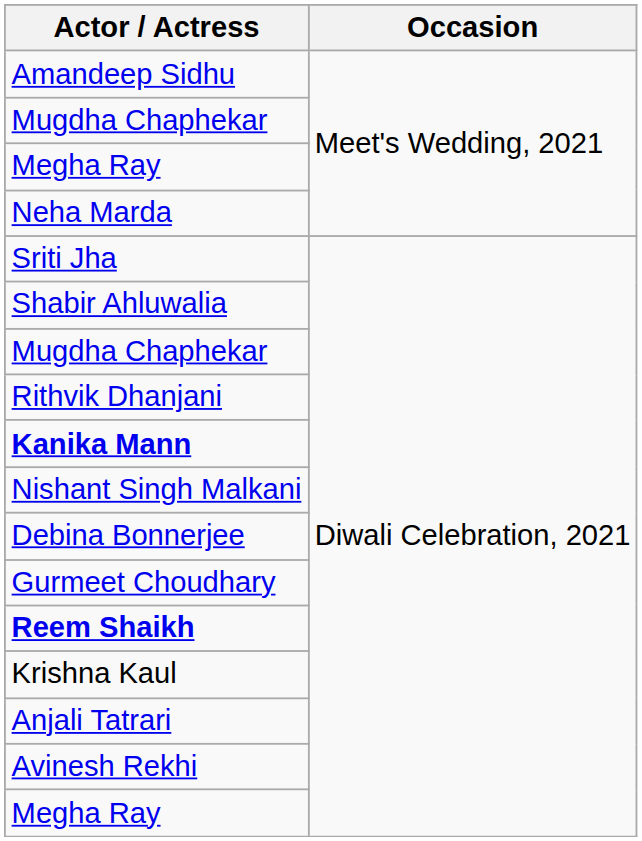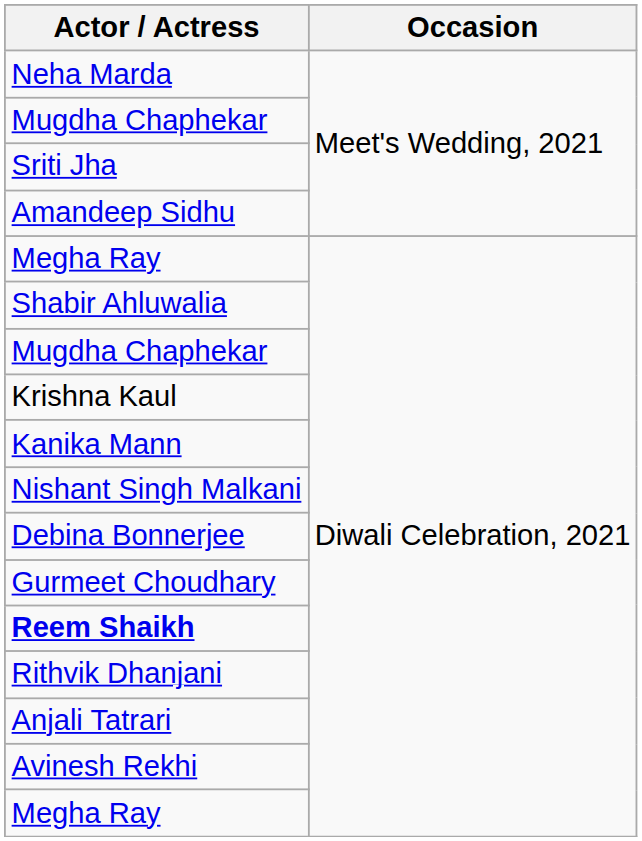(123, 73) Amandeep Sidhu -> (92, 73) Neha Marda
(86, 166) Megha Ray -> (64, 166) Sriti Jha
(92, 212) Neha Marda -> (123, 212) Amandeep Sidhu
(64, 258) Sriti Jha -> (86, 258) Megha Ray
(117, 397) Rithvik Dhanjani -> (94, 397) Krishna Kaul
(101, 443) bold -> (97, 443) normal
(94, 674) Krishna Kaul -> (117, 674) Rithvik Dhanjani
